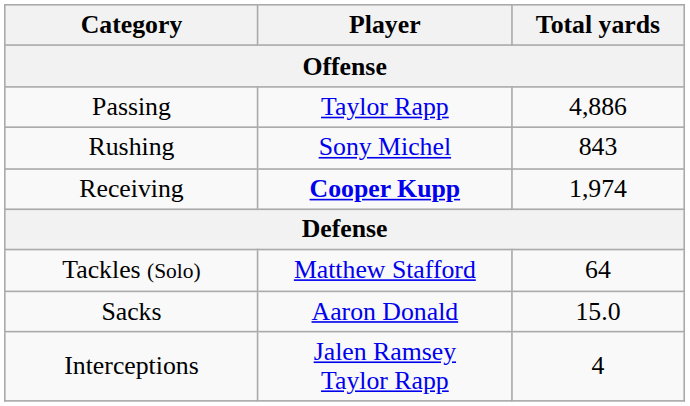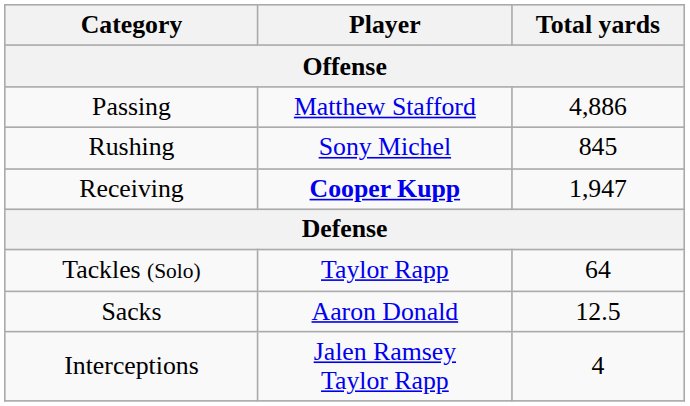(385, 106) Taylor Rapp -> (385, 106) Matthew Stafford
(598, 147) 843 -> (598, 147) 845
(598, 188) 1,974 -> (598, 188) 1,947
(385, 270) Matthew Stafford -> (385, 270) Taylor Rapp
(598, 310) 15.0 -> (598, 310) 12.5
